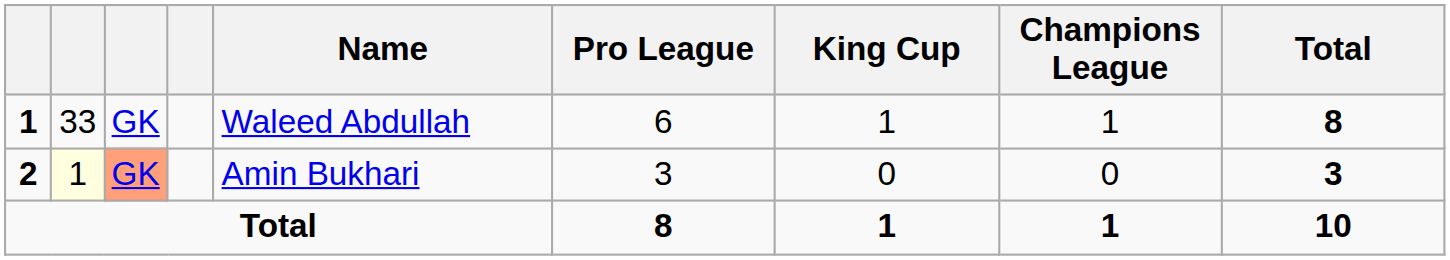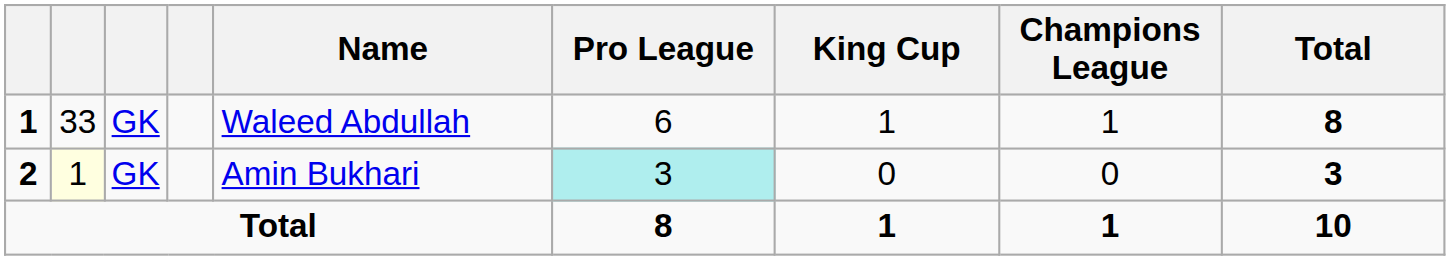(136, 173) lightsalmon background -> (136, 173) no background
(663, 173) no background -> (663, 173) paleturquoise background
